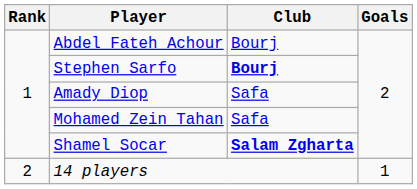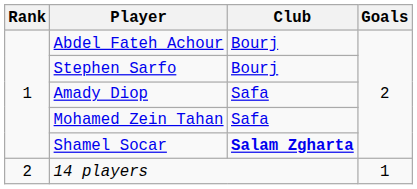(255, 69) bold -> (255, 69) normal
